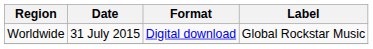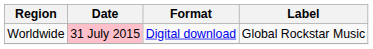(105, 33) no background -> (105, 33) pink background
